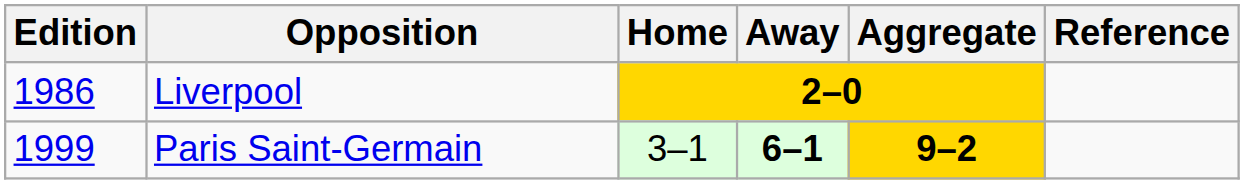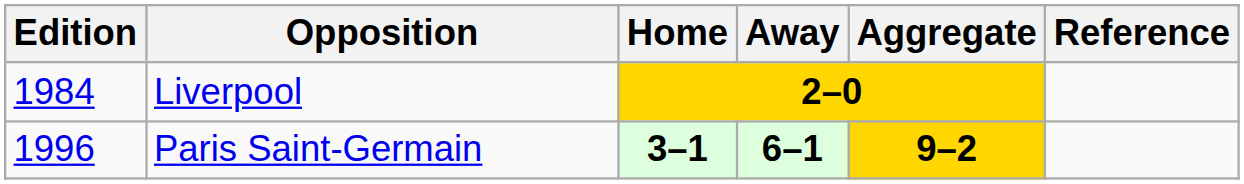(54, 91) 1986 -> (54, 91) 1984
(54, 149) 1999 -> (54, 149) 1996
(677, 149) normal -> (677, 149) bold
